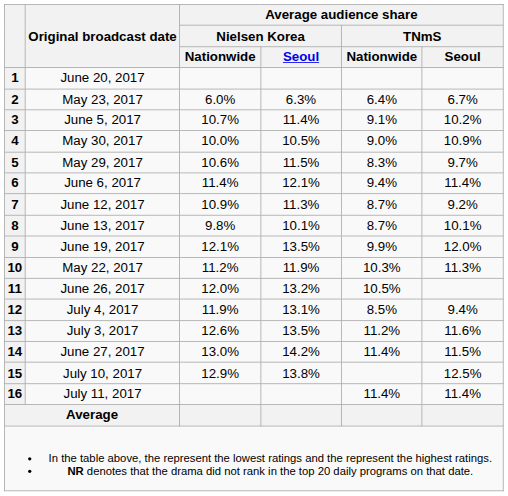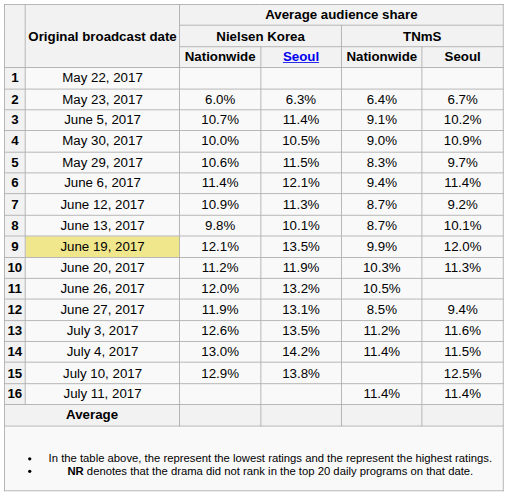(103, 78) June 20, 2017 -> (103, 78) May 22, 2017
(103, 246) no background -> (103, 246) khaki background
(103, 267) May 22, 2017 -> (103, 267) June 20, 2017
(103, 309) July 4, 2017 -> (103, 309) June 27, 2017
(103, 352) June 27, 2017 -> (103, 352) July 4, 2017
